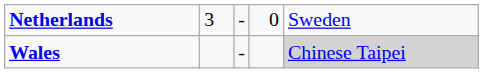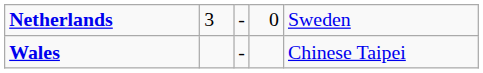(347, 51) lightgrey background -> (347, 51) no background
